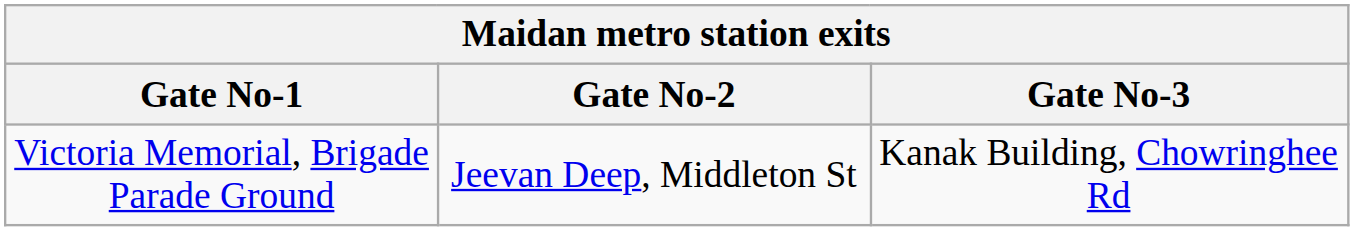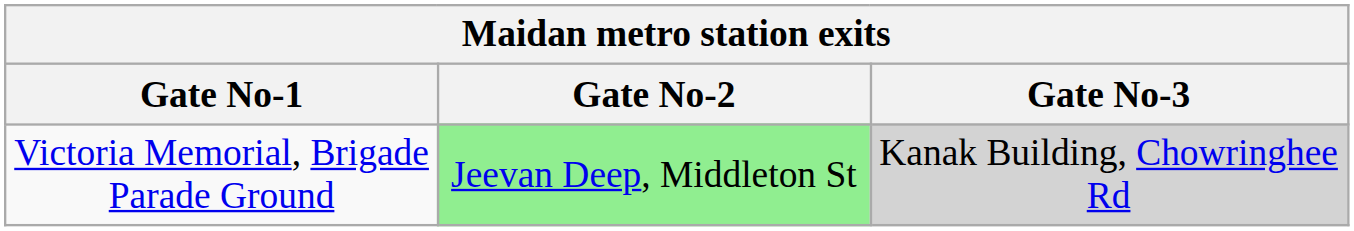(654, 174) no background -> (654, 174) lightgreen background
(1109, 174) no background -> (1109, 174) lightgrey background
